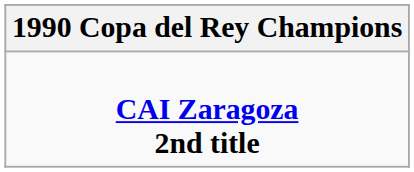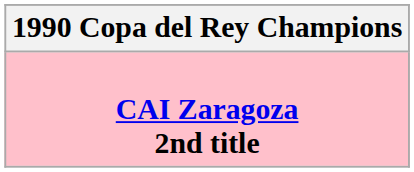(207, 125) no background -> (207, 125) pink background
